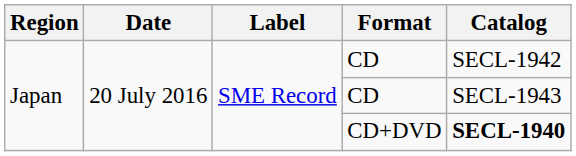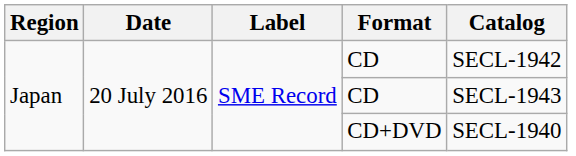(509, 131) bold -> (507, 131) normal
